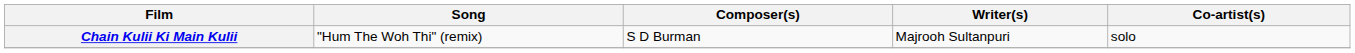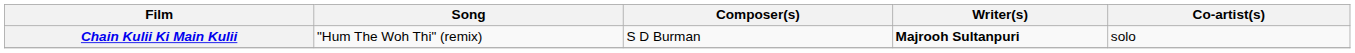(953, 36) normal -> (958, 36) bold
